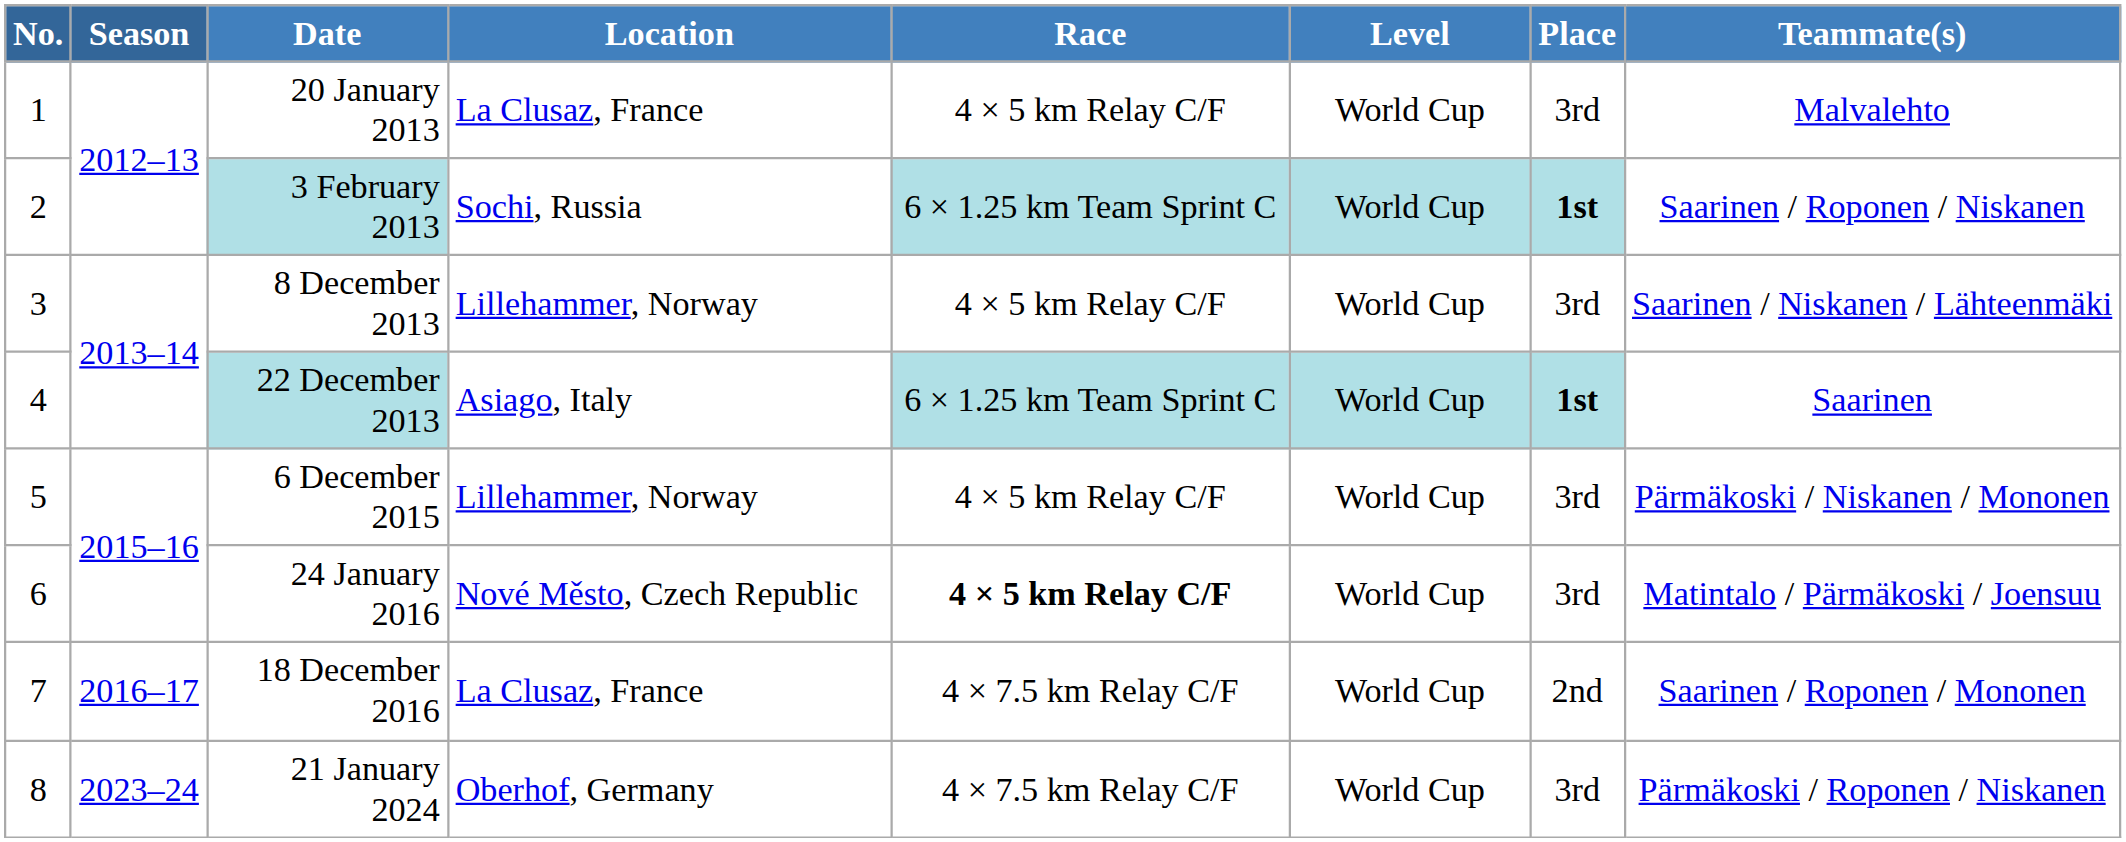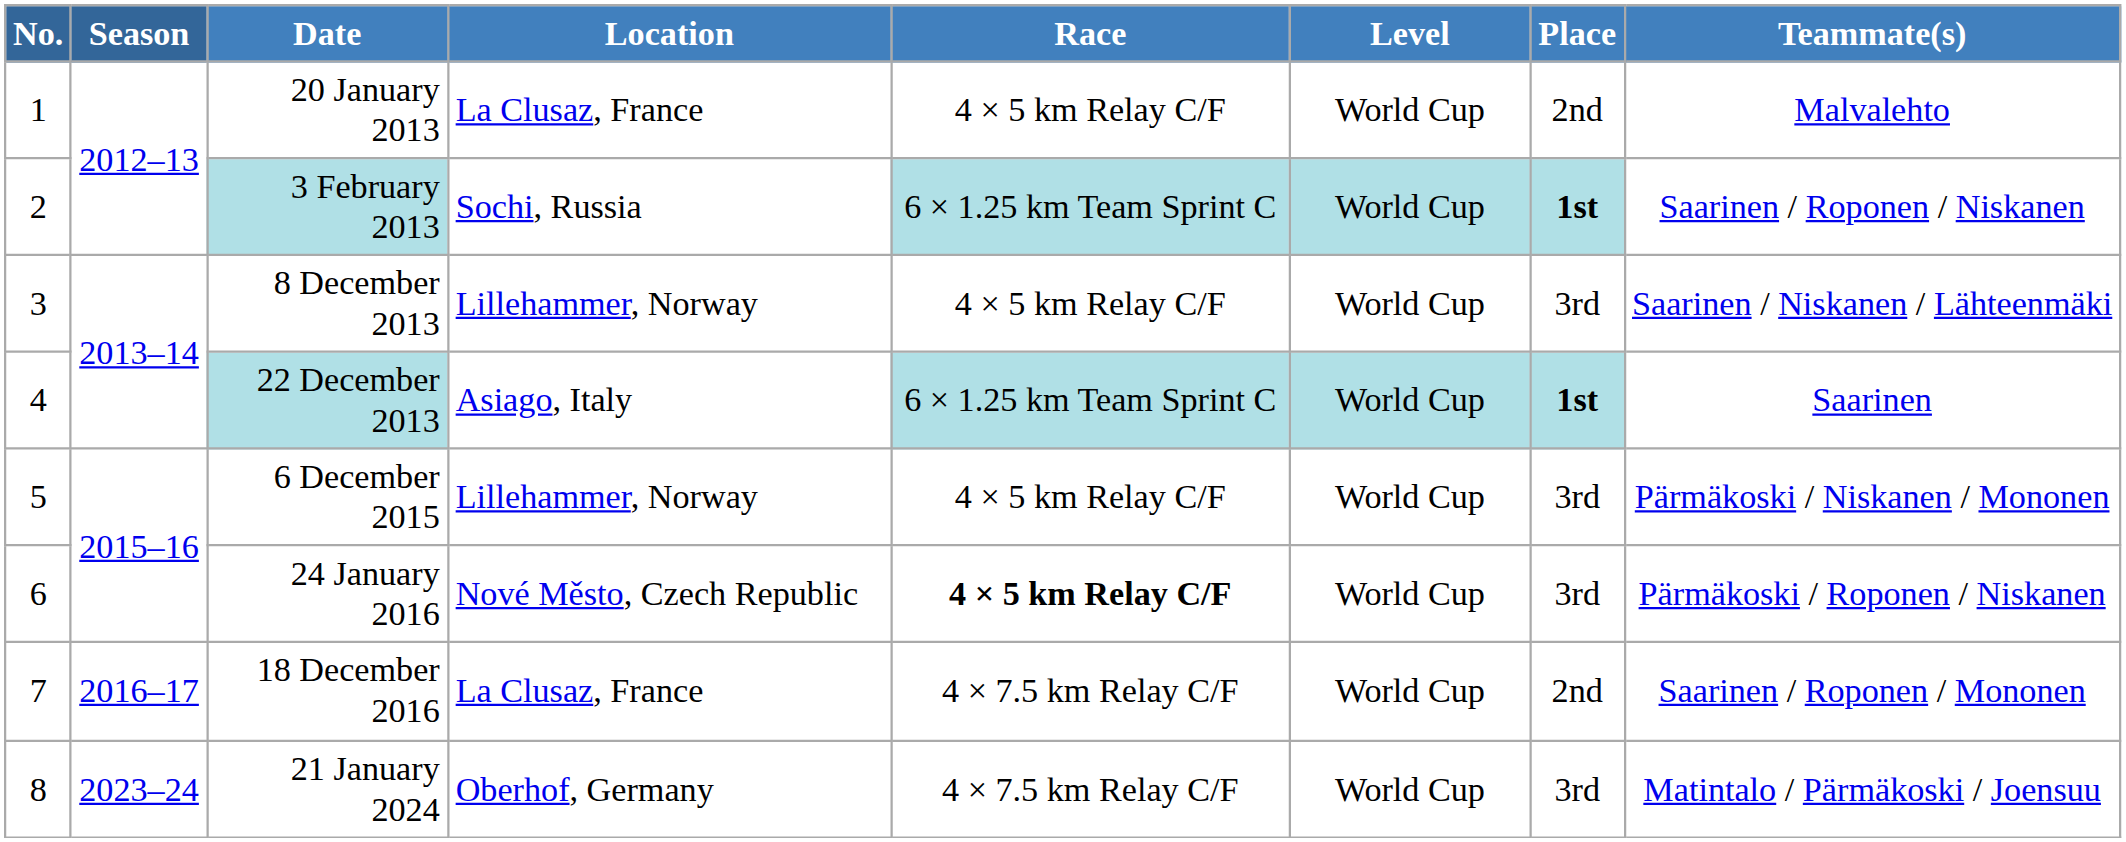(1577, 109) 3rd -> (1577, 109) 2nd
(1872, 593) Matintalo / Pärmäkoski / Joensuu -> (1872, 593) Pärmäkoski / Roponen / Niskanen
(1872, 787) Pärmäkoski / Roponen / Niskanen -> (1872, 787) Matintalo / Pärmäkoski / Joensuu
